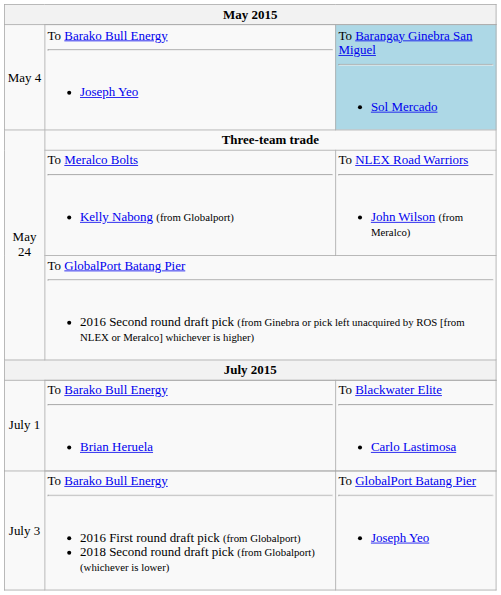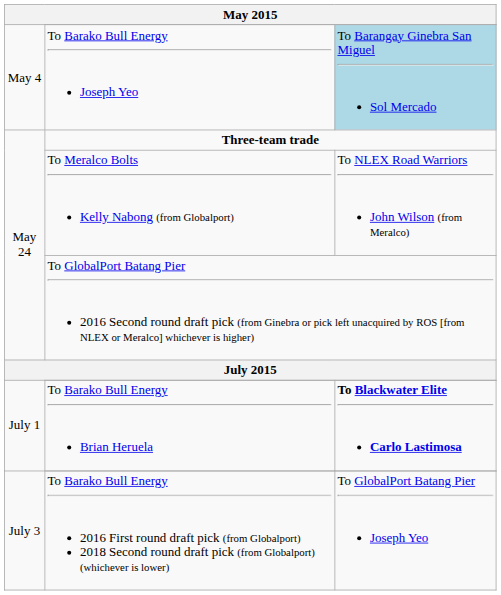(416, 419) normal -> (415, 419) bold
